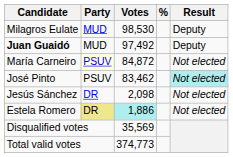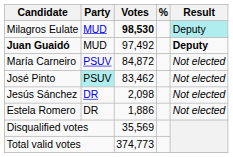(138, 29) normal -> (138, 29) bold
(189, 29) no background -> (189, 29) paleturquoise background
(189, 45) normal -> (190, 45) bold
(97, 62) lightyellow background -> (97, 62) no background
(97, 78) no background -> (97, 78) paleturquoise background
(199, 78) paleturquoise background -> (199, 78) no background
(91, 111) khaki background -> (91, 111) no background
(141, 111) paleturquoise background -> (141, 111) no background
